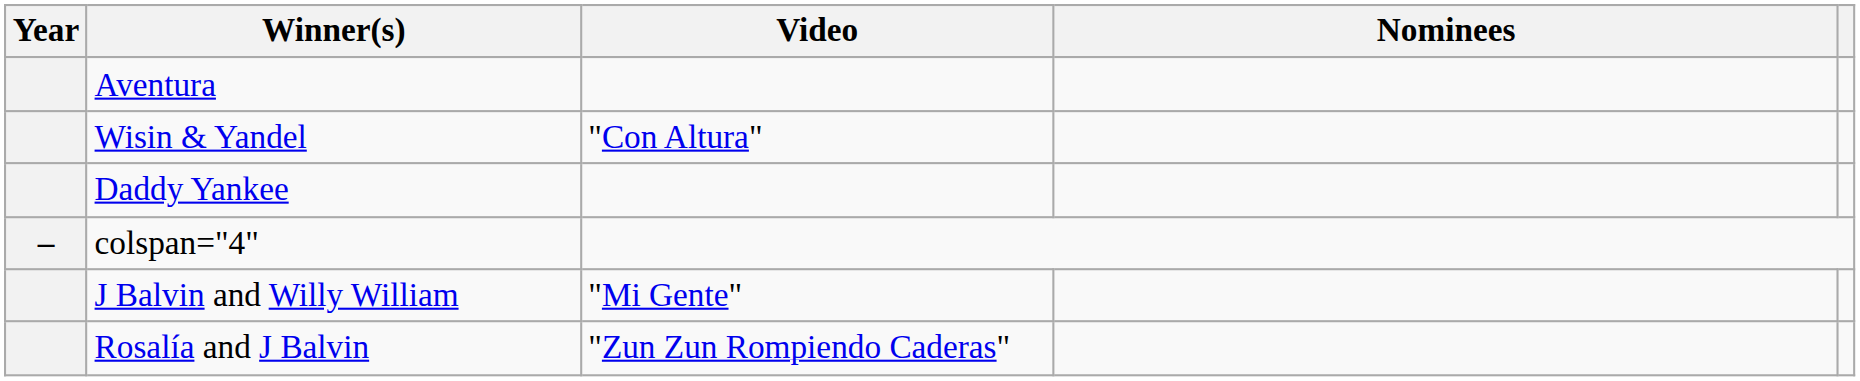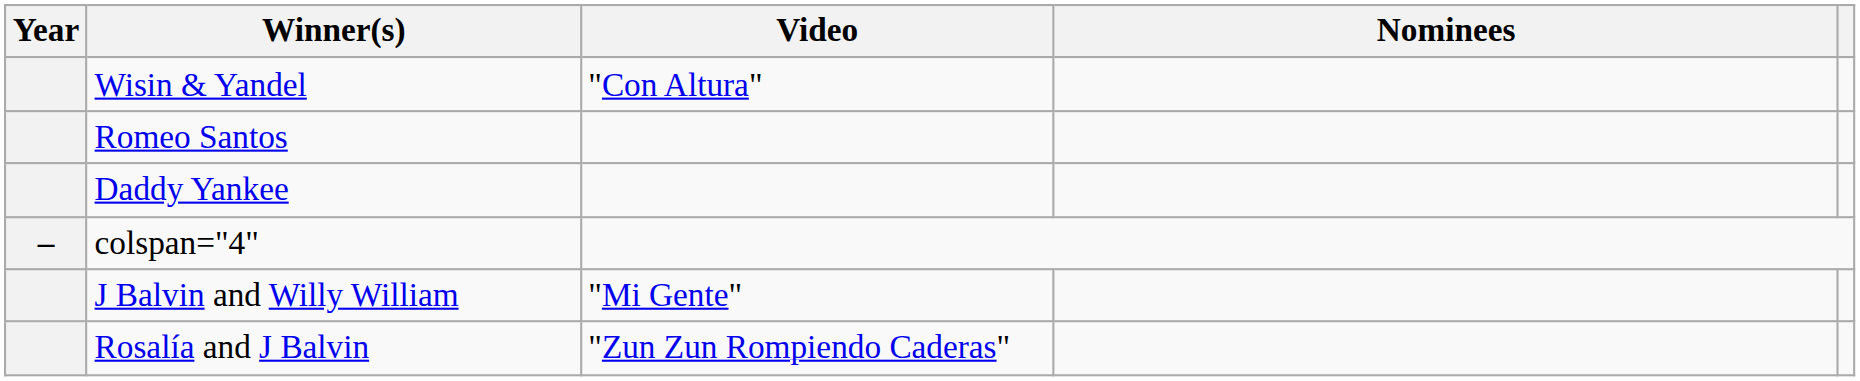- row: (155, 83)
+ row: (191, 136)
